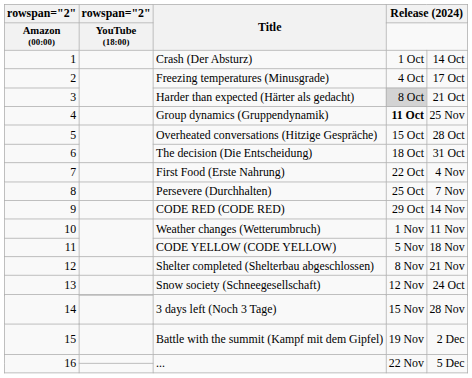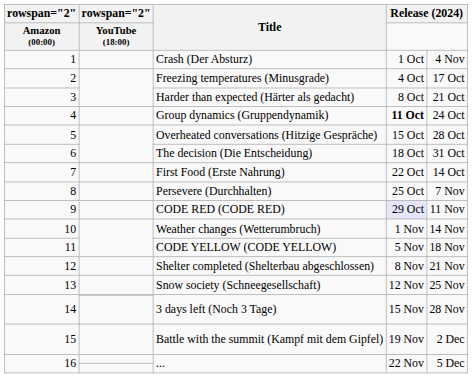(449, 59) 14 Oct -> (450, 59) 4 Nov
(411, 97) lightgrey background -> (411, 97) no background
(447, 116) 25 Nov -> (449, 116) 24 Oct
(450, 172) 4 Nov -> (449, 172) 14 Oct
(408, 209) no background -> (408, 209) lavender background
(447, 209) 14 Nov -> (447, 209) 11 Nov
(447, 228) 11 Nov -> (447, 228) 14 Nov
(449, 285) 24 Oct -> (447, 285) 25 Nov
